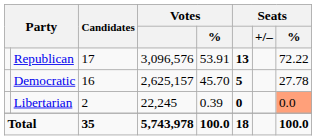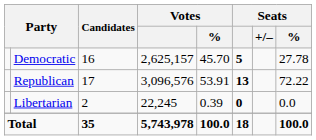rows swapped: (44, 59) <-> (44, 81)
(287, 102) lightsalmon background -> (287, 102) no background
